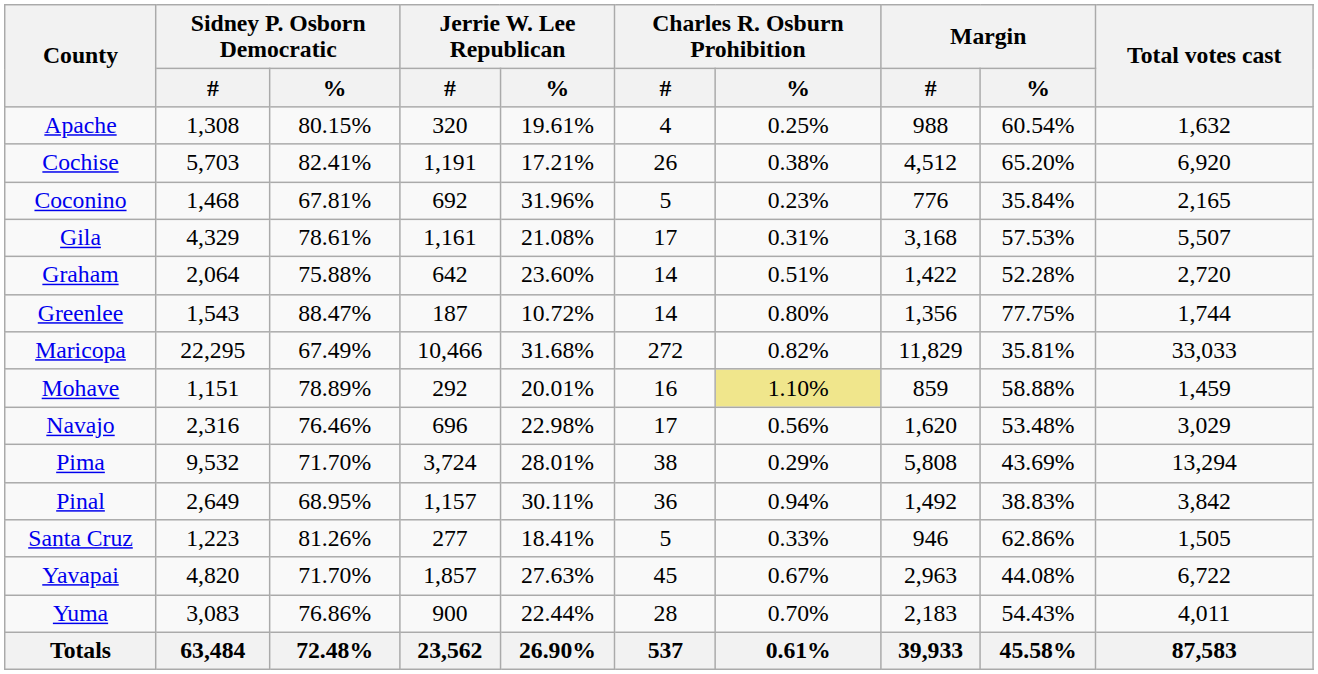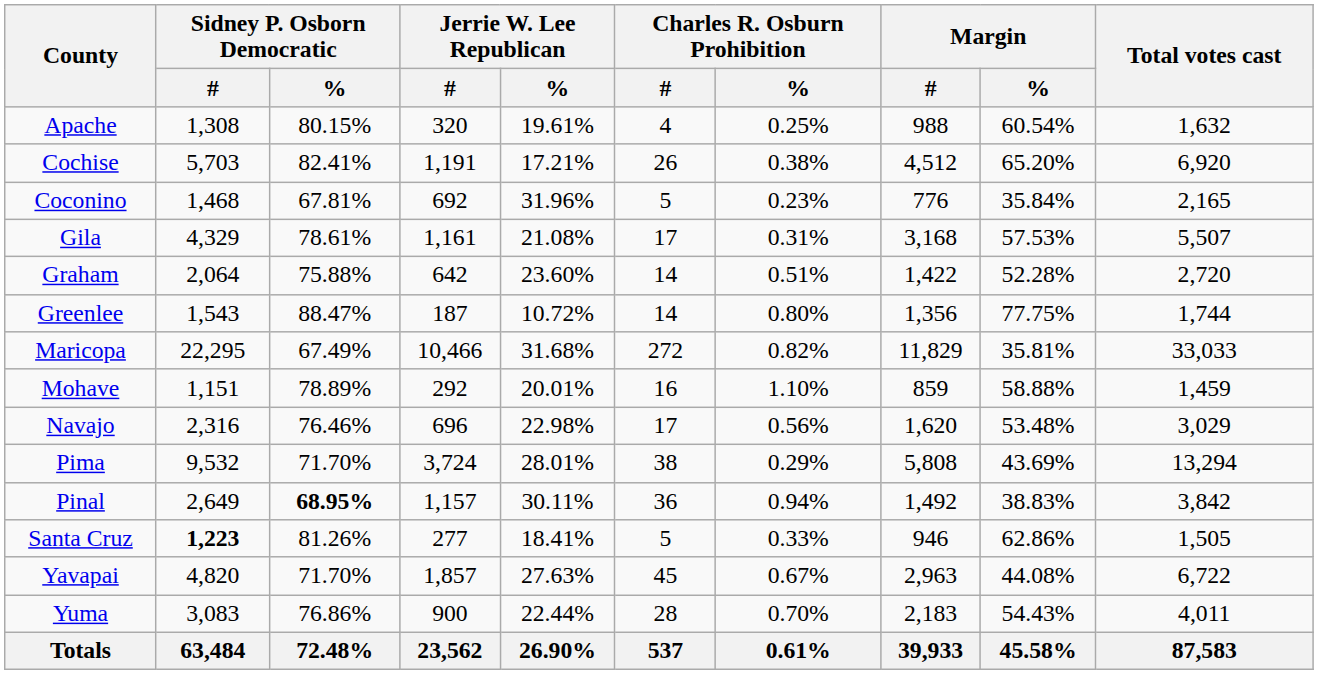(798, 387) khaki background -> (798, 387) no background
(335, 500) normal -> (335, 500) bold
(213, 538) normal -> (213, 538) bold
